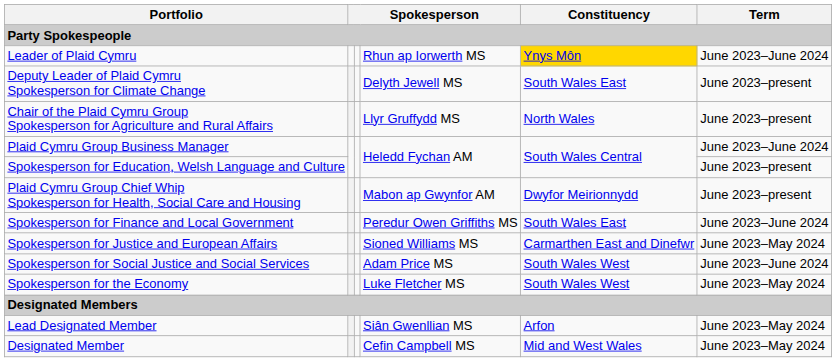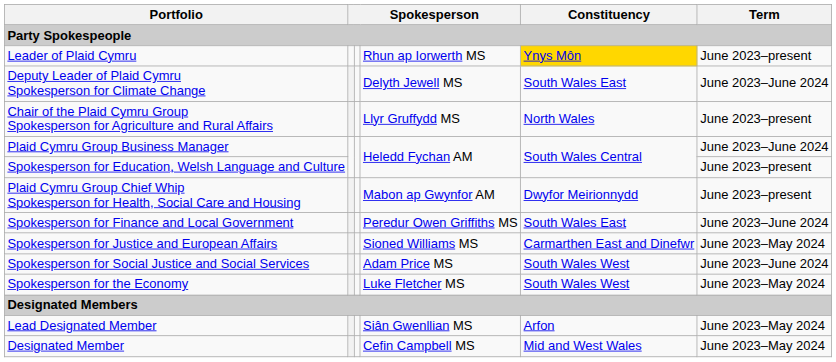(764, 55) June 2023–June 2024 -> (756, 55) June 2023–present
(756, 83) June 2023–present -> (764, 83) June 2023–June 2024
